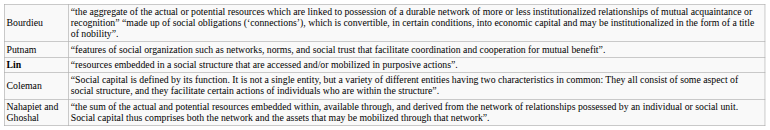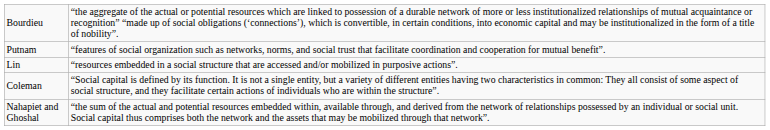(14, 65) bold -> (13, 65) normal
